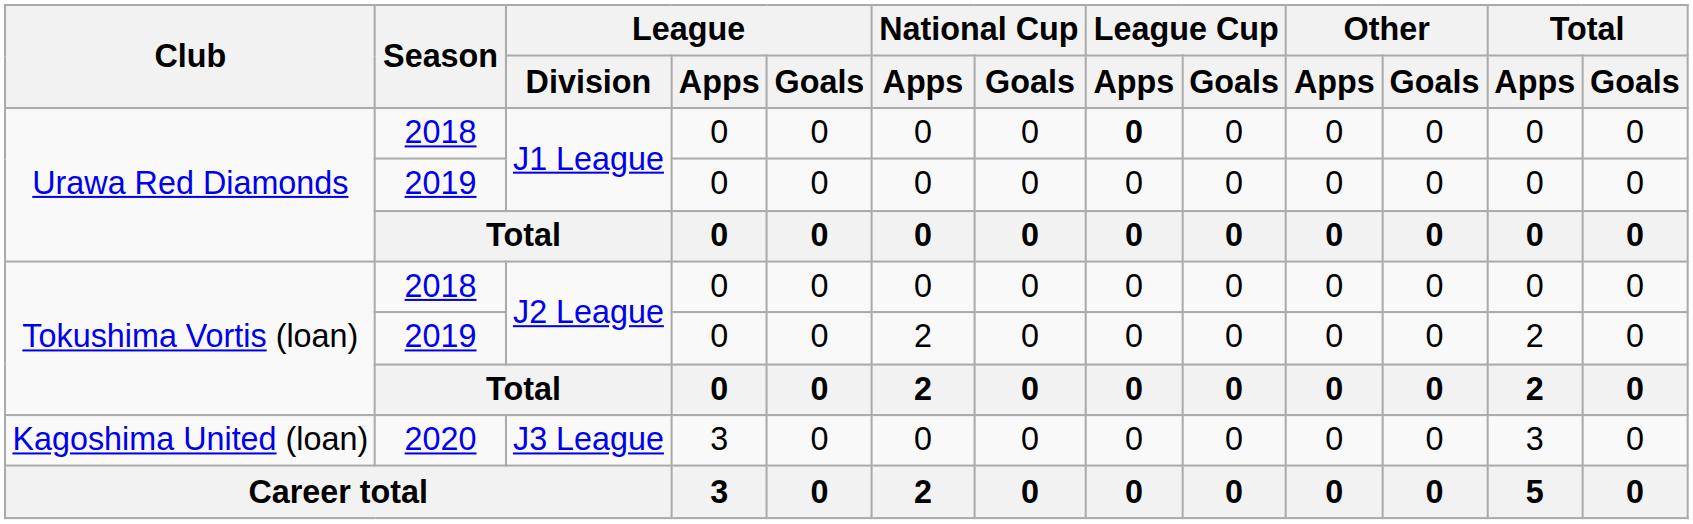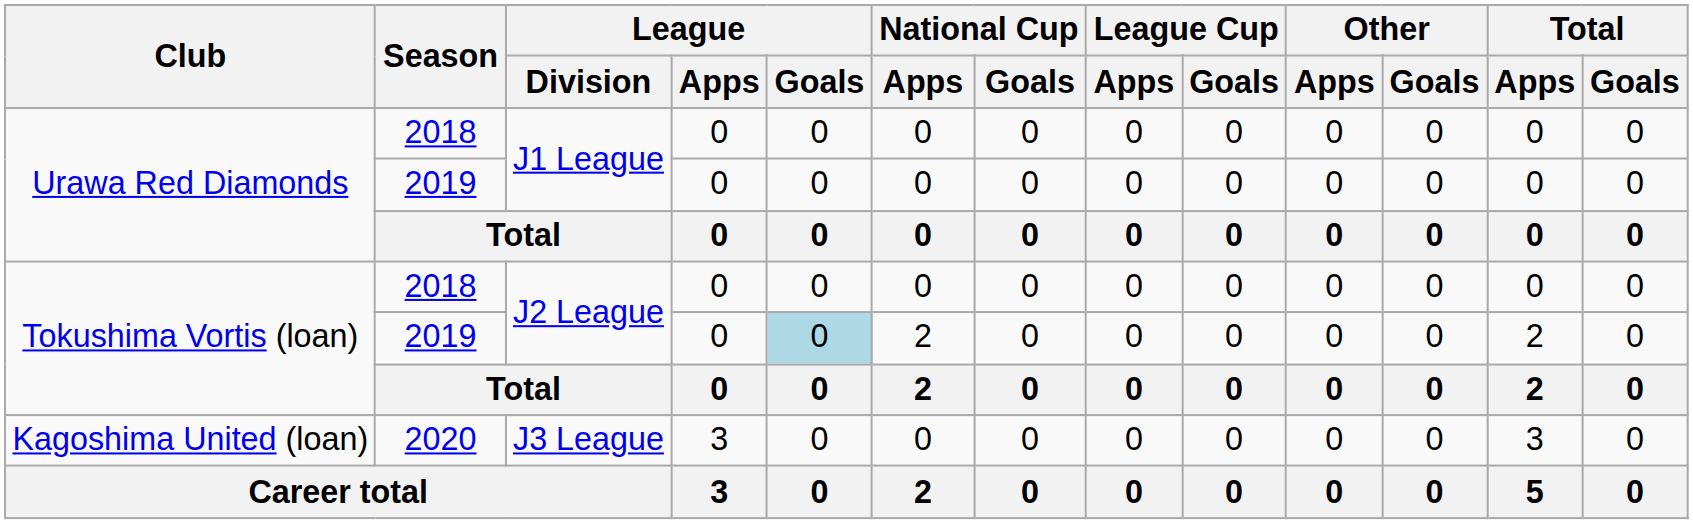(1134, 132) bold -> (1134, 132) normal
(819, 337) no background -> (819, 337) lightblue background
